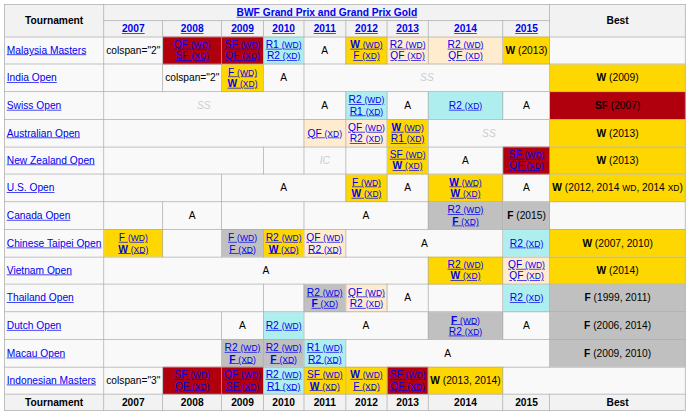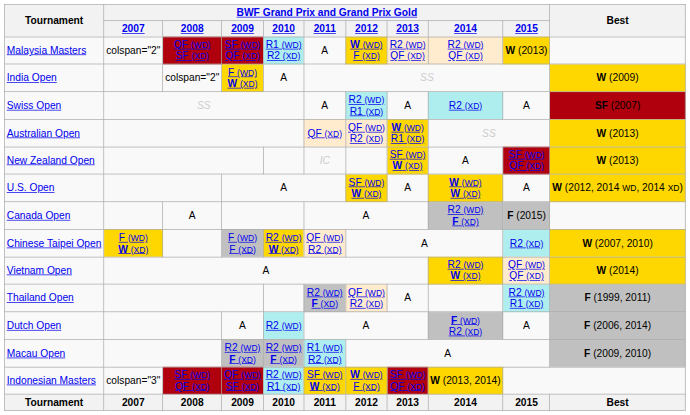(366, 188) F (WD) W (XD) -> (366, 188) SF (WD) W (XD)
(527, 298) R2 (XD) -> (527, 298) R2 (WD) R1 (XD)
